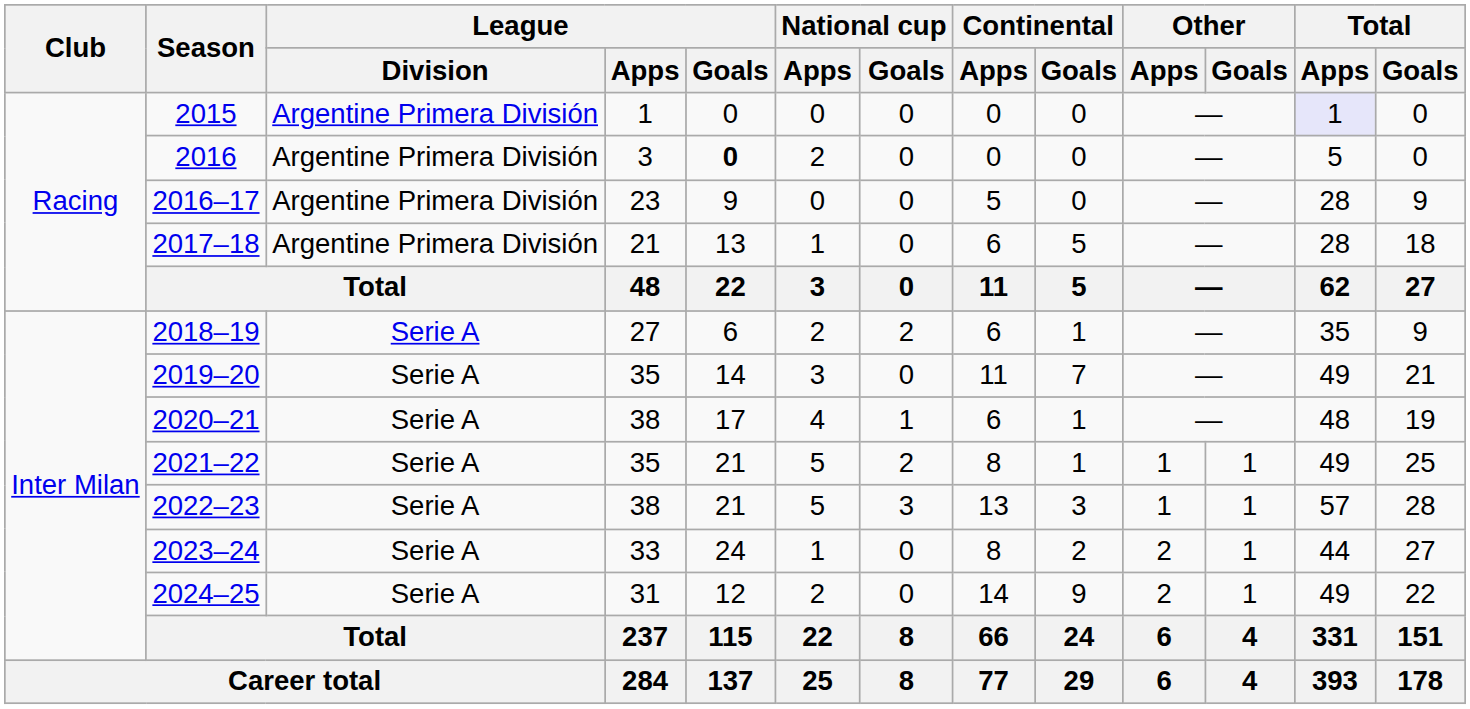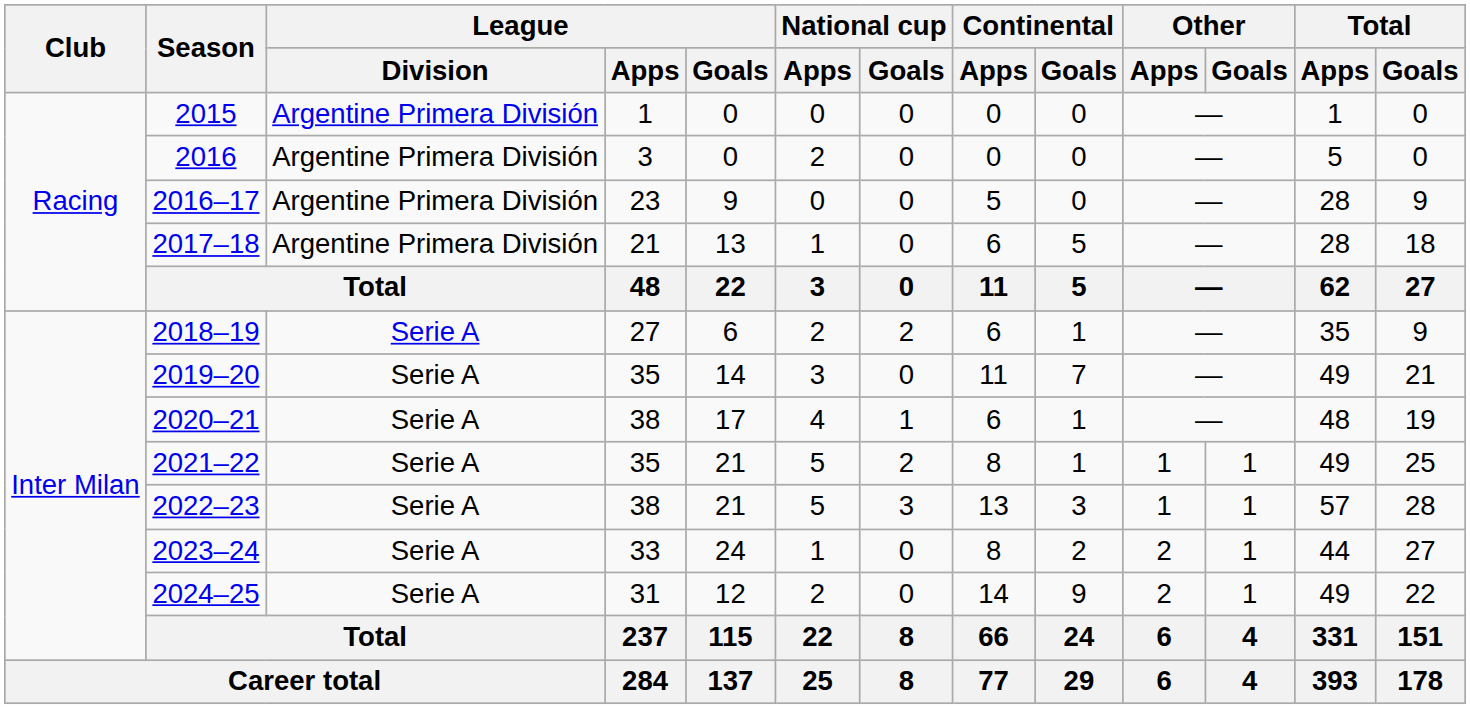(1335, 113) lavender background -> (1335, 113) no background
(730, 157) bold -> (730, 157) normal
